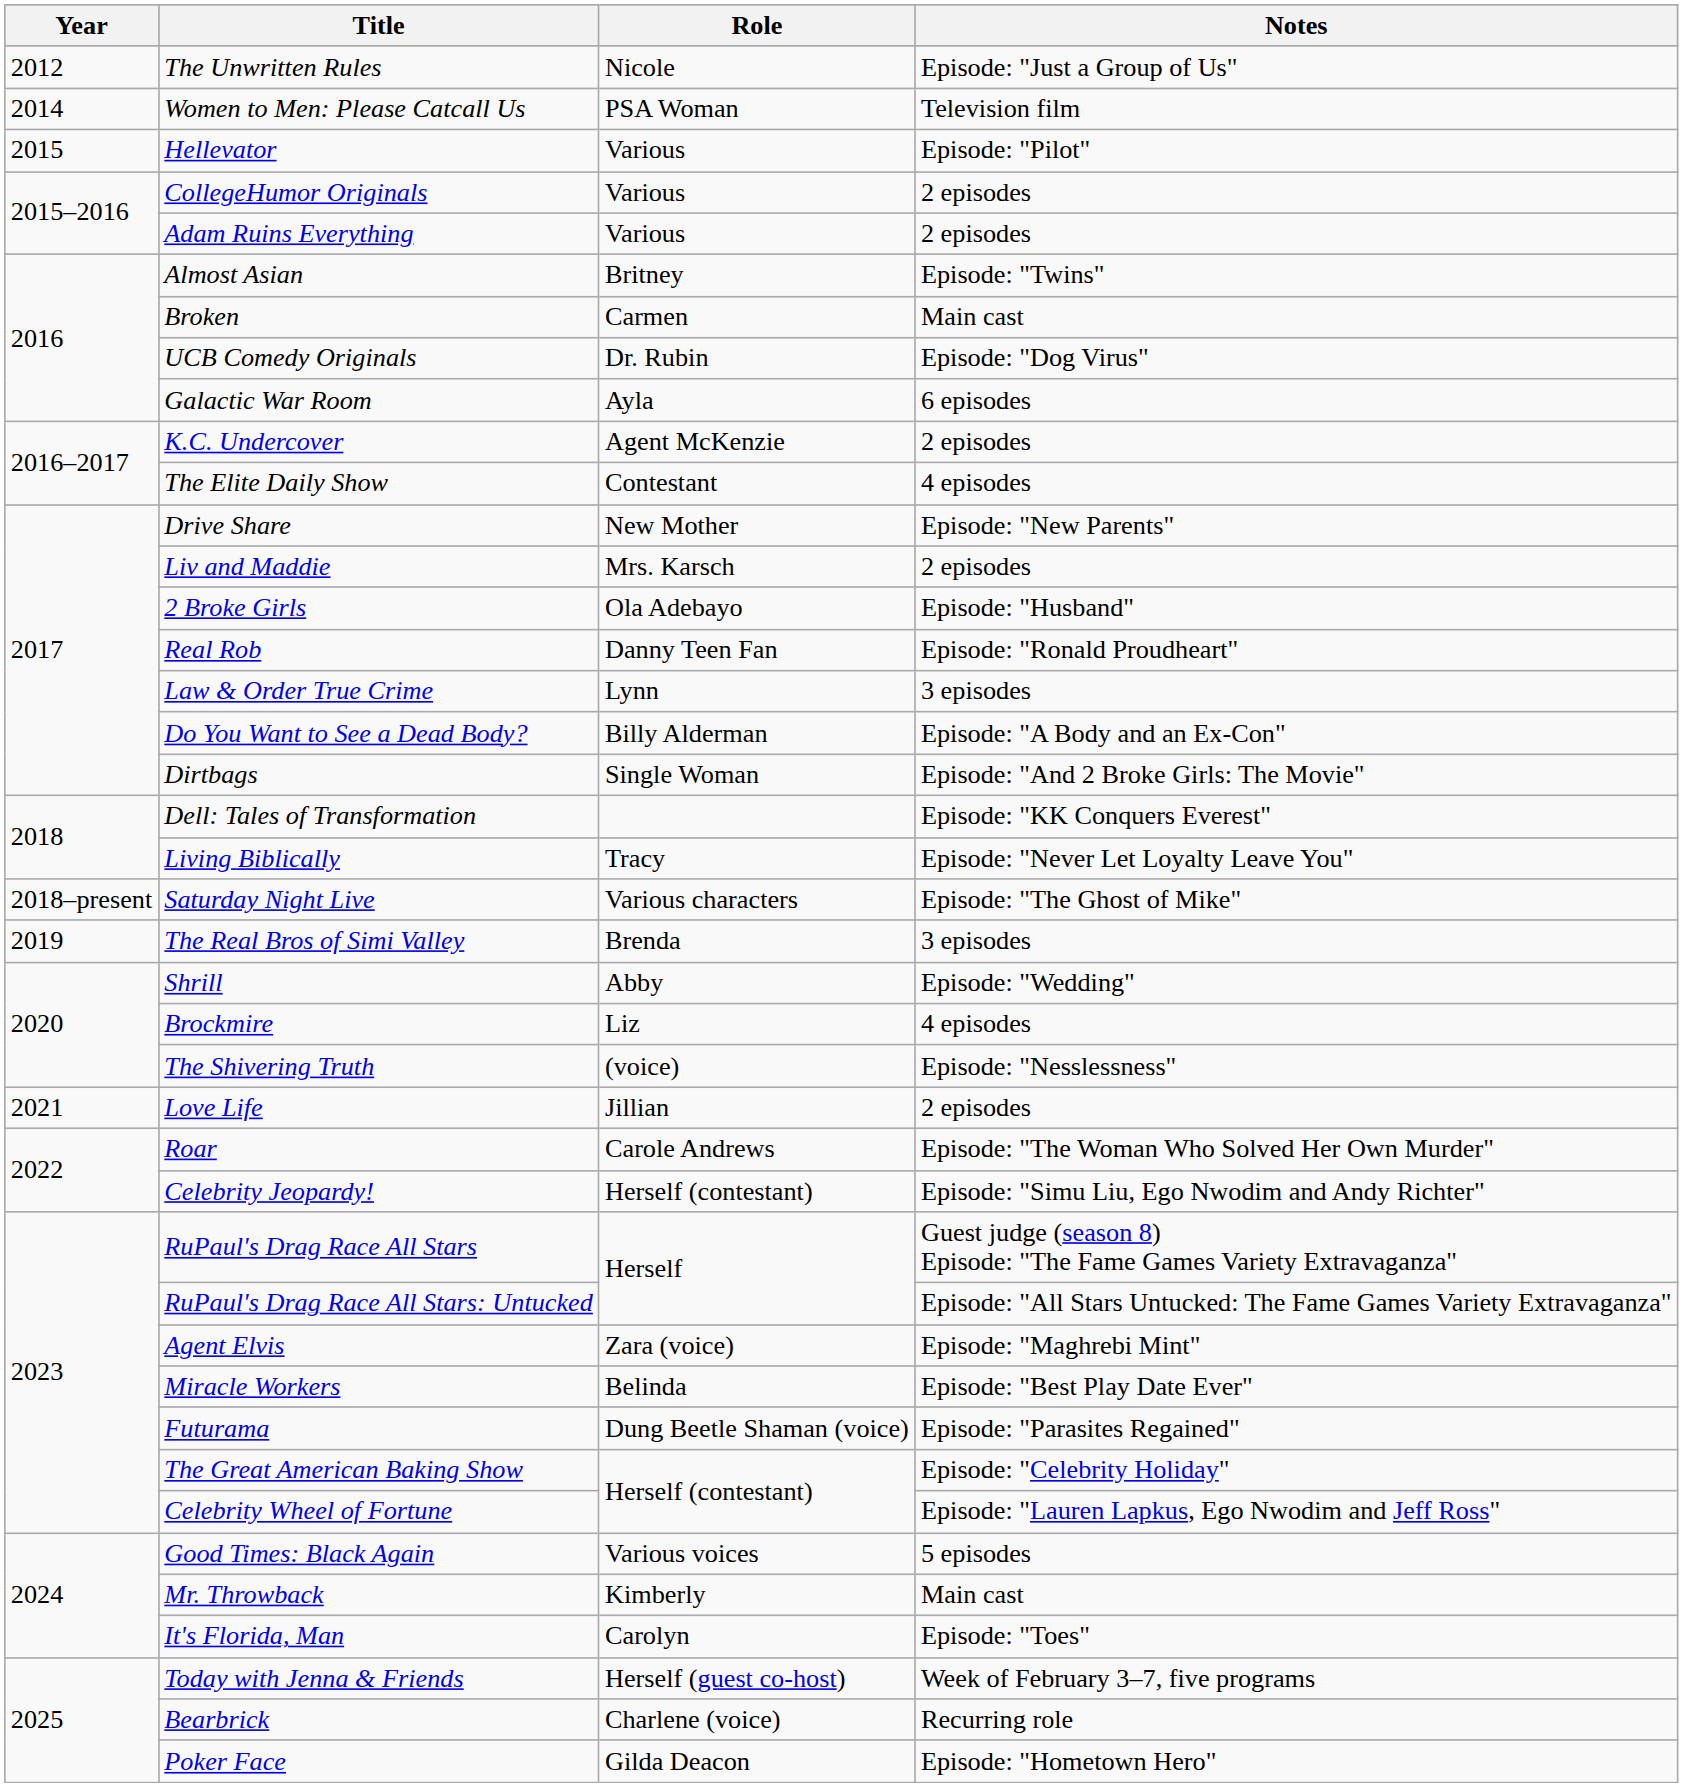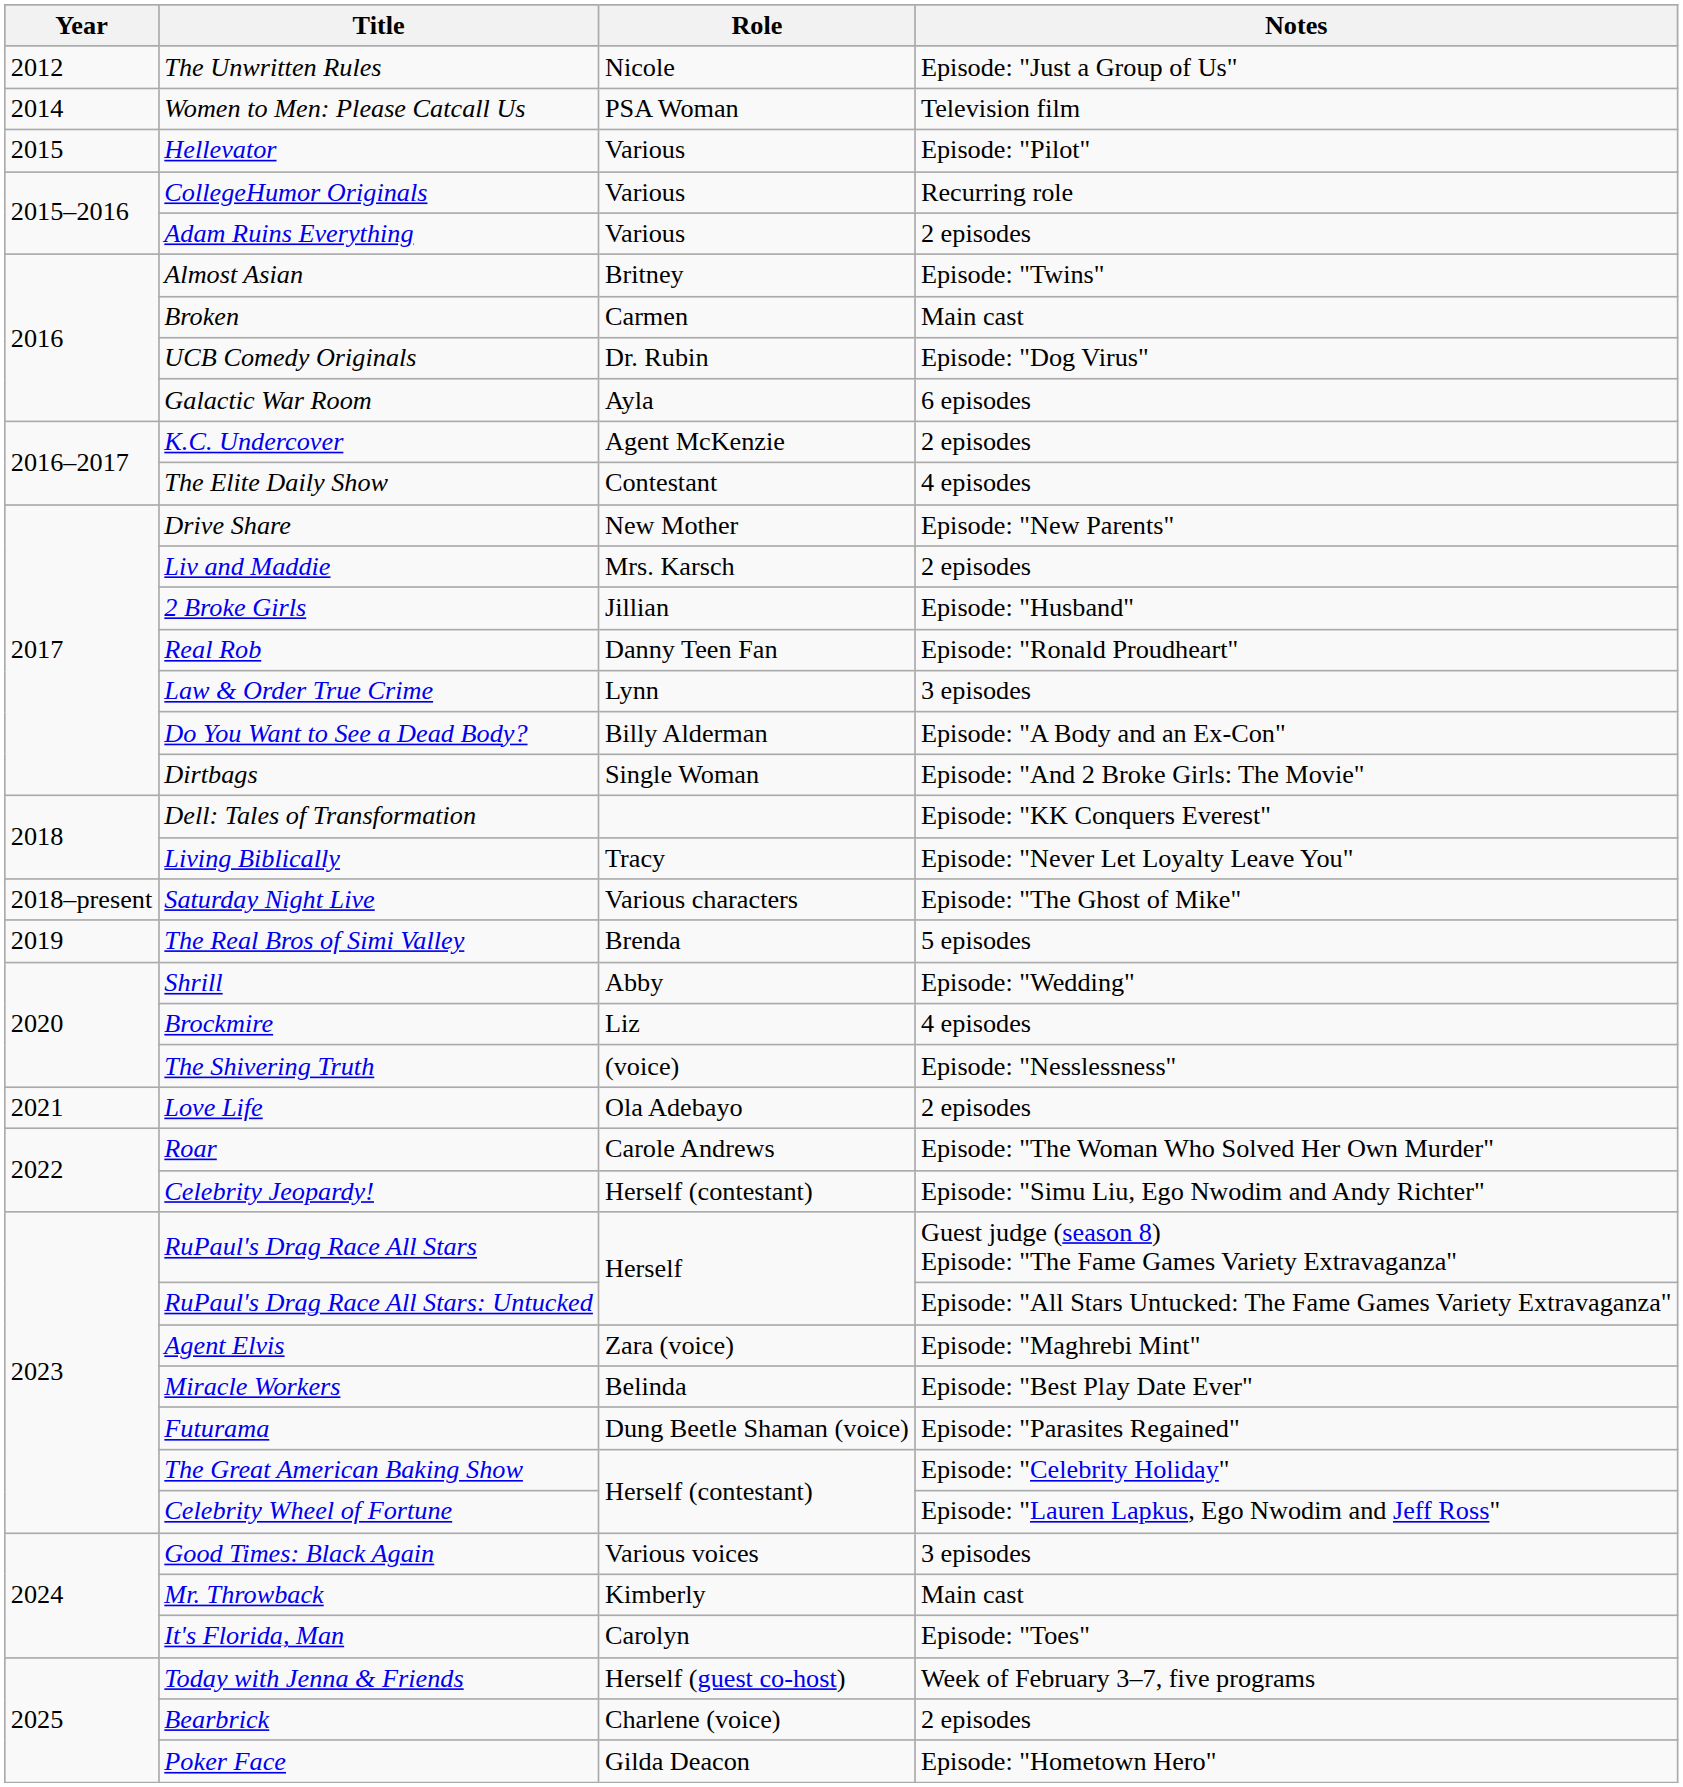(976, 191) 2 episodes -> (997, 191) Recurring role
(674, 607) Ola Adebayo -> (637, 607) Jillian
(976, 940) 3 episodes -> (976, 940) 5 episodes
(637, 1107) Jillian -> (674, 1107) Ola Adebayo
(976, 1552) 5 episodes -> (976, 1552) 3 episodes
(997, 1719) Recurring role -> (976, 1719) 2 episodes
